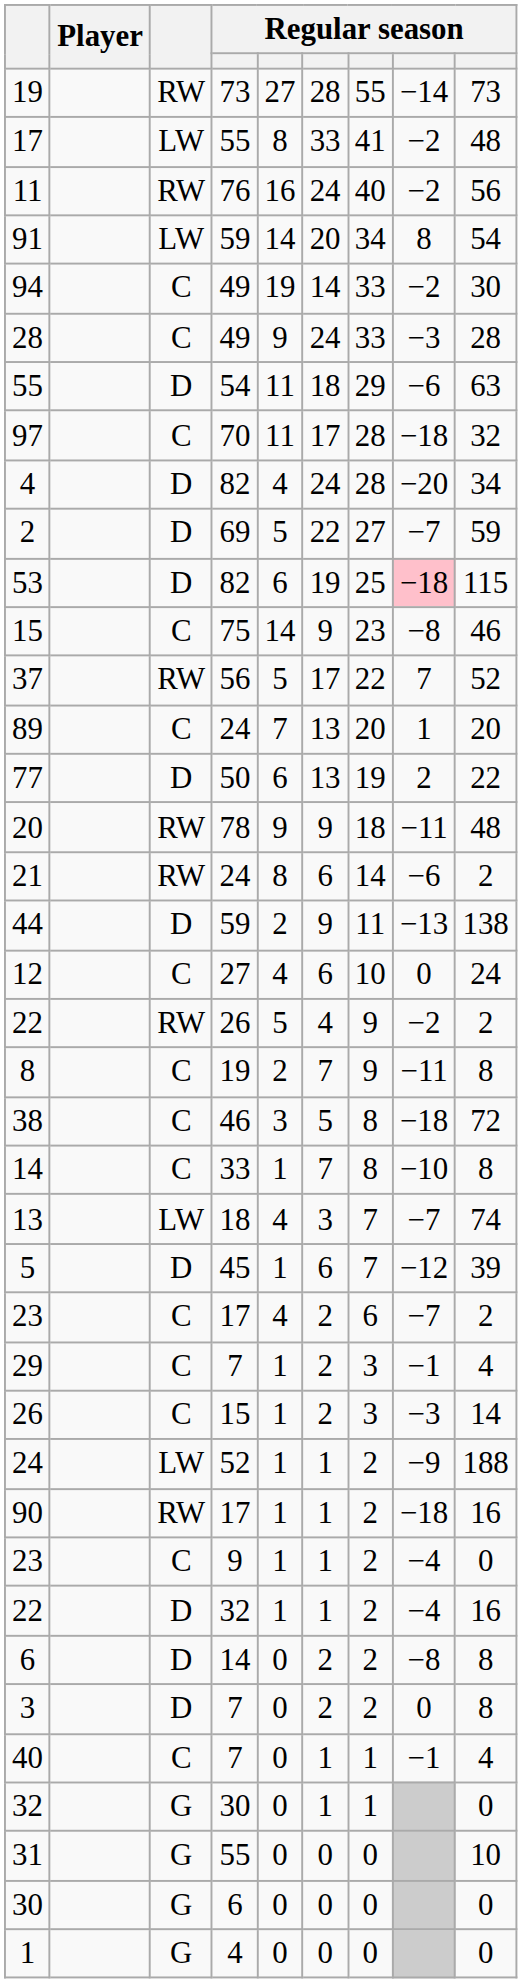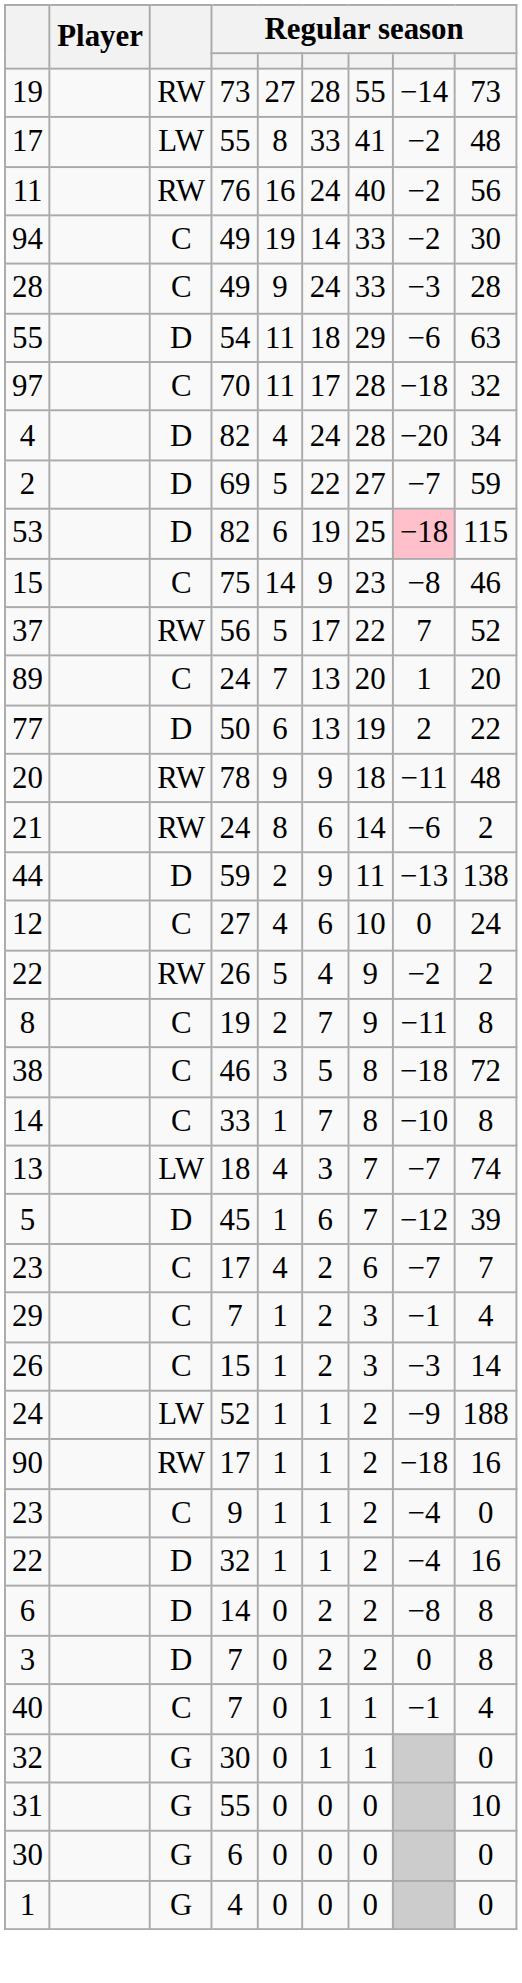- row: (28, 239)
(486, 1316) 2 -> (486, 1267) 7
